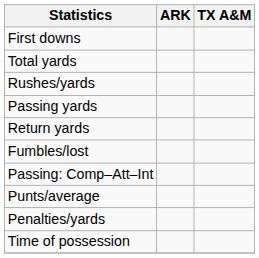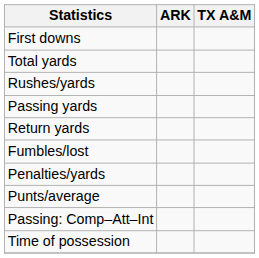rows swapped: (81, 174) <-> (56, 219)
